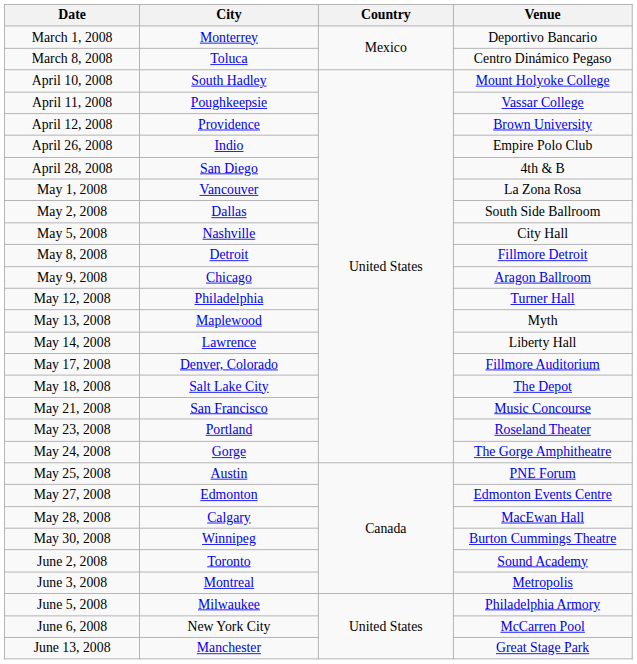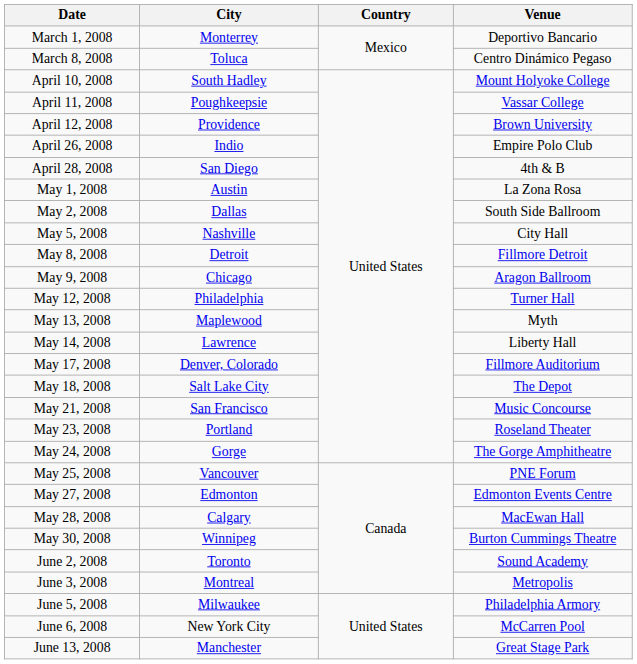(229, 189) Vancouver -> (229, 189) Austin
(229, 473) Austin -> (229, 473) Vancouver
